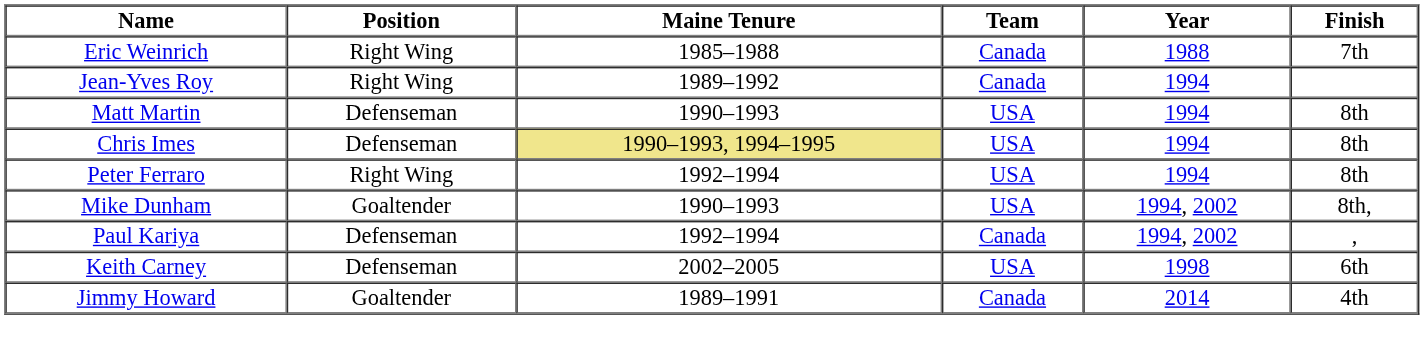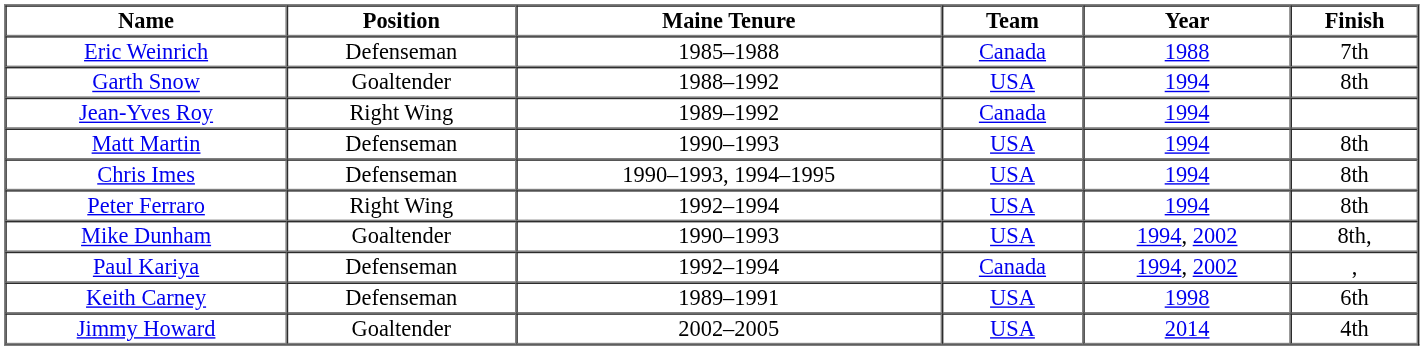(401, 51) Right Wing -> (401, 51) Defenseman
+ row: (146, 82)
(729, 143) khaki background -> (729, 174) no background
(729, 266) 2002–2005 -> (729, 297) 1989–1991
(729, 297) 1989–1991 -> (729, 328) 2002–2005
(1012, 297) Canada -> (1012, 328) USA
